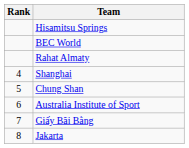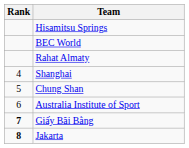(19, 120) normal -> (19, 120) bold
(19, 136) normal -> (19, 136) bold
